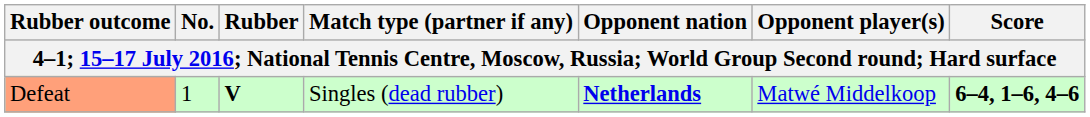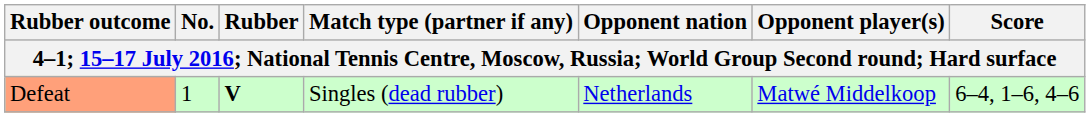(642, 93) bold -> (638, 93) normal
(1017, 93) bold -> (1017, 93) normal
